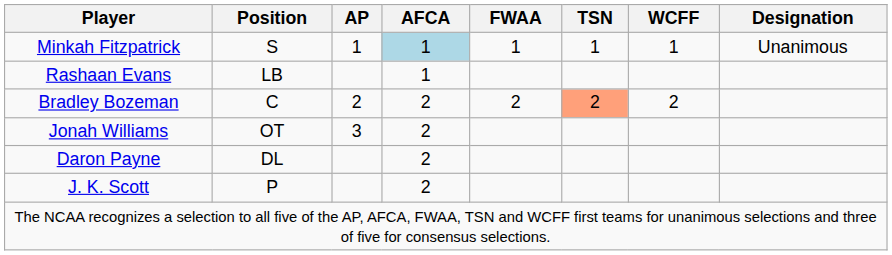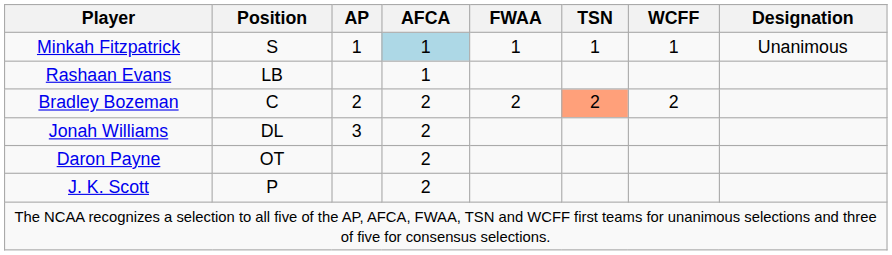(272, 131) OT -> (272, 131) DL
(272, 159) DL -> (272, 159) OT
